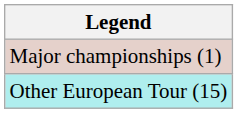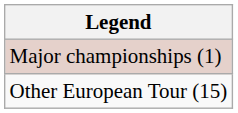(118, 91) paleturquoise background -> (118, 91) no background
